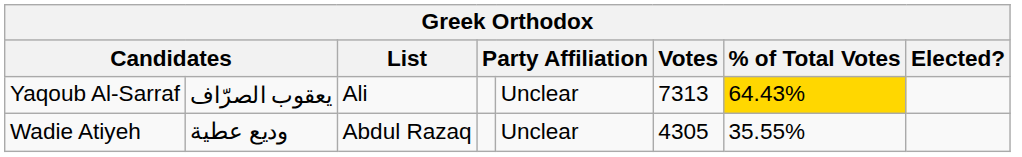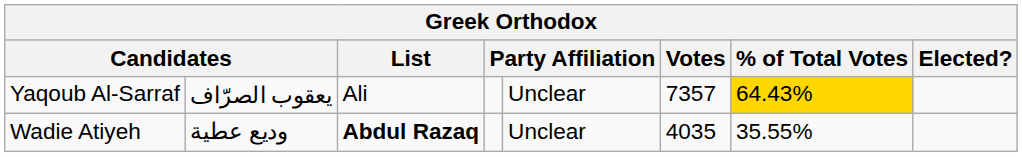(683, 94) 7313 -> (691, 94) 7357
(407, 131) normal -> (411, 131) bold
(683, 131) 4305 -> (691, 131) 4035
